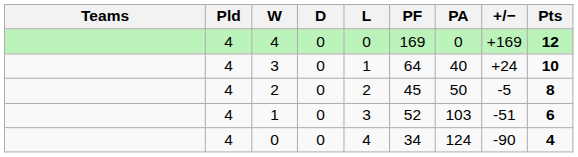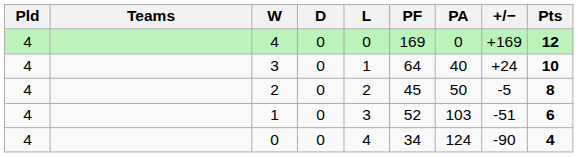columns swapped: (105, 16) <-> (229, 16)
